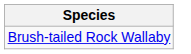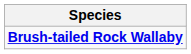(89, 37) normal -> (95, 37) bold
